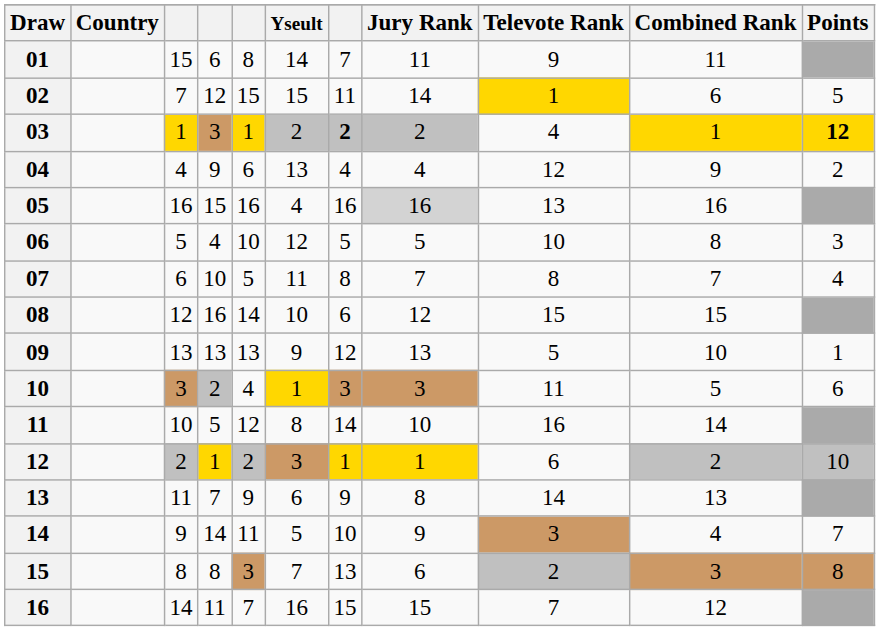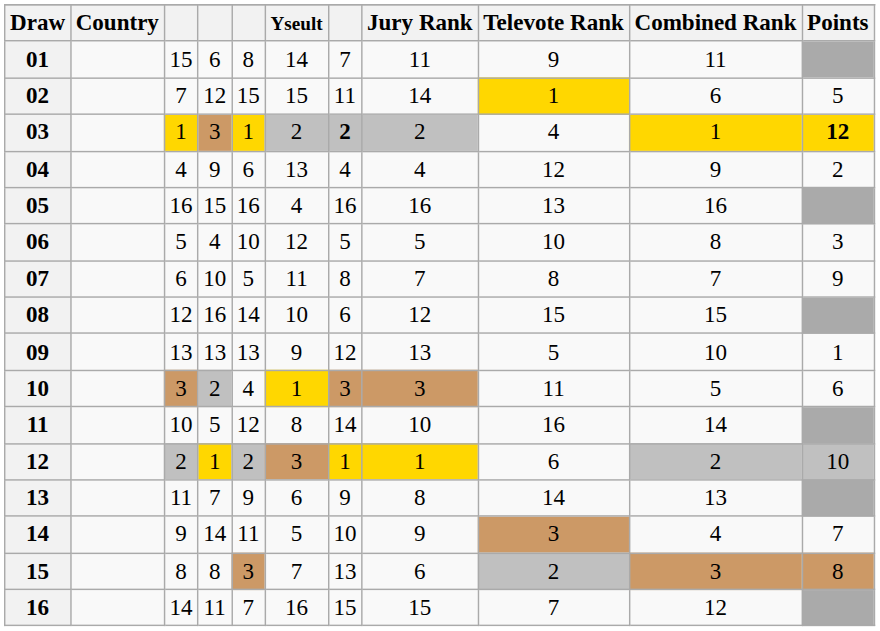(420, 205) lightgrey background -> (420, 205) no background
(838, 278) 4 -> (838, 278) 9
